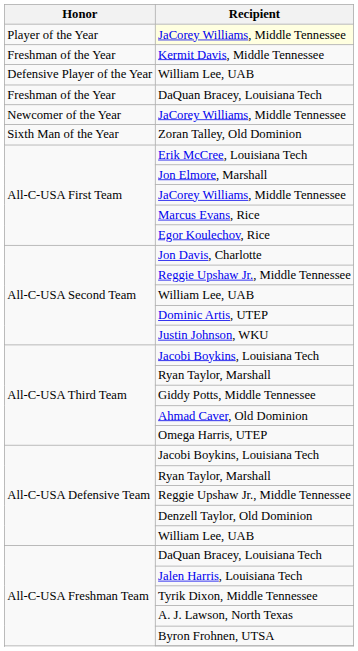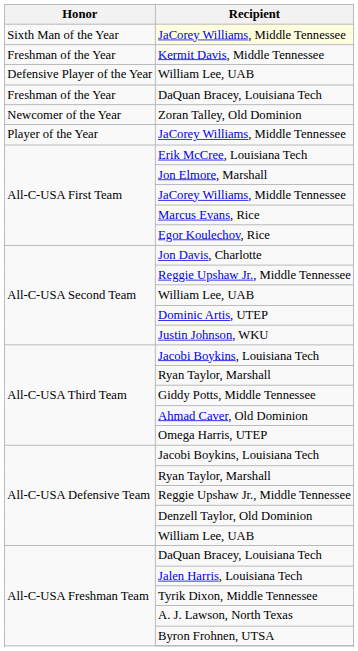(53, 34) Player of the Year -> (63, 34) Sixth Man of the Year
(252, 114) JaCorey Williams, Middle Tennessee -> (230, 114) Zoran Talley, Old Dominion
(63, 134) Sixth Man of the Year -> (53, 134) Player of the Year
(230, 134) Zoran Talley, Old Dominion -> (252, 134) JaCorey Williams, Middle Tennessee
